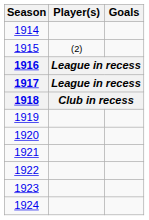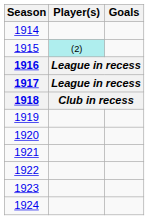(77, 48) no background -> (77, 48) paleturquoise background
